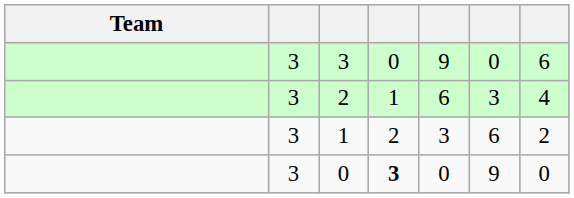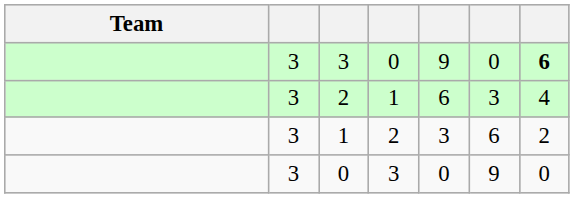(544, 61) normal -> (544, 61) bold
(394, 173) bold -> (394, 173) normal
